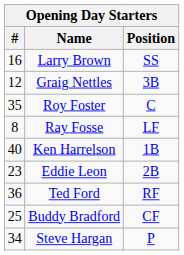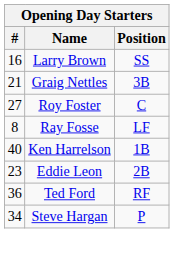(15, 82) 12 -> (15, 82) 21
(15, 104) 35 -> (15, 104) 27
- row: (74, 216)
